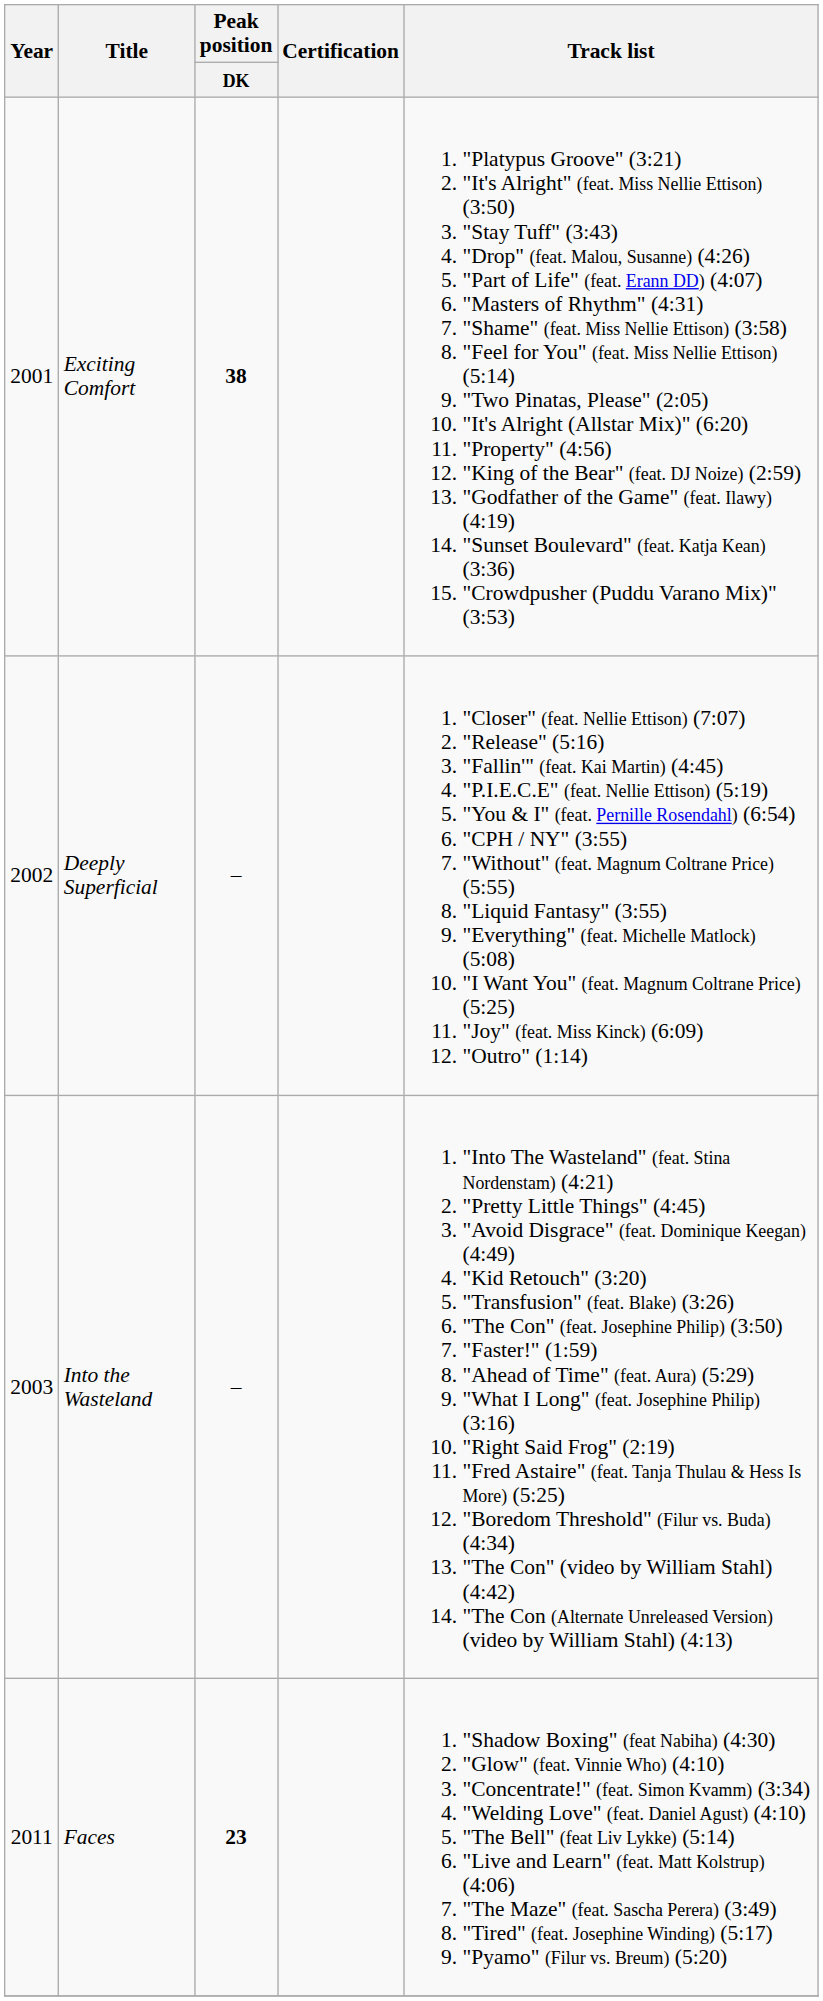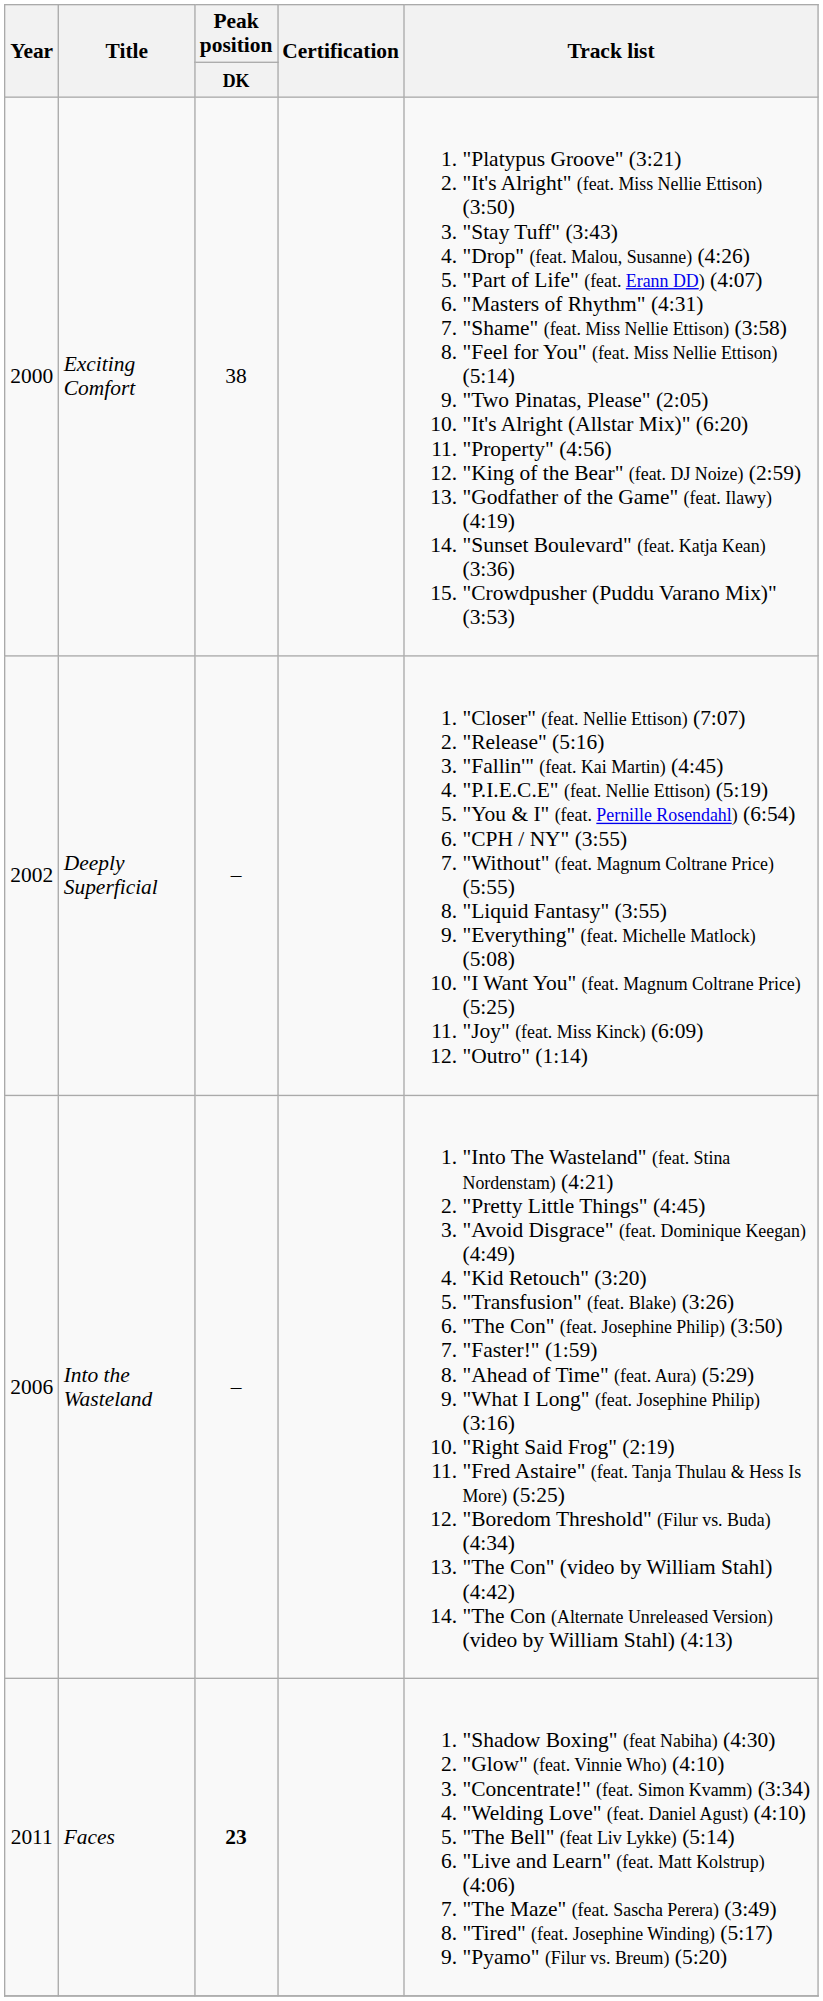(32, 376) 2001 -> (32, 376) 2000
(236, 376) bold -> (236, 376) normal
(32, 1386) 2003 -> (32, 1386) 2006
